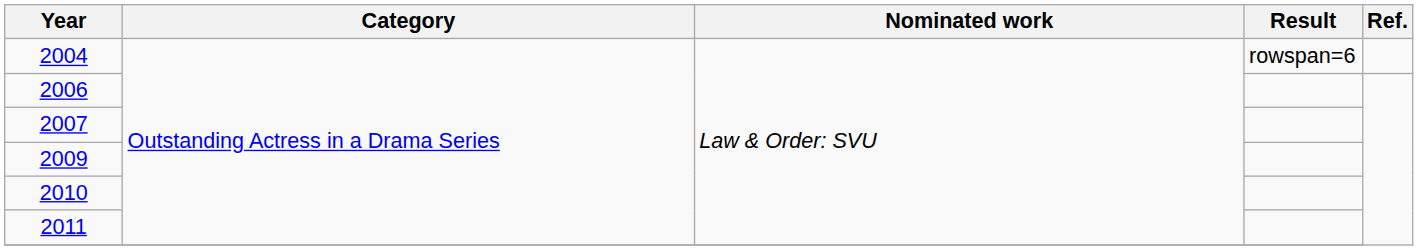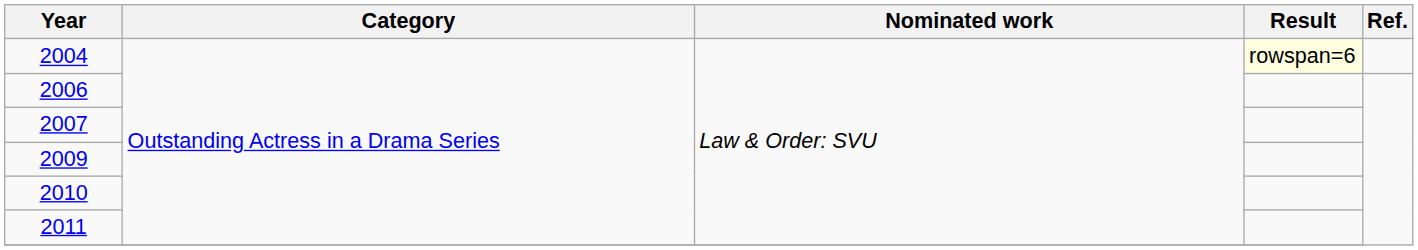(1302, 55) no background -> (1302, 55) lightyellow background
